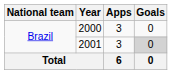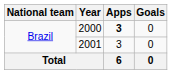(119, 28) normal -> (119, 28) bold
(151, 45) lightgrey background -> (151, 45) no background
